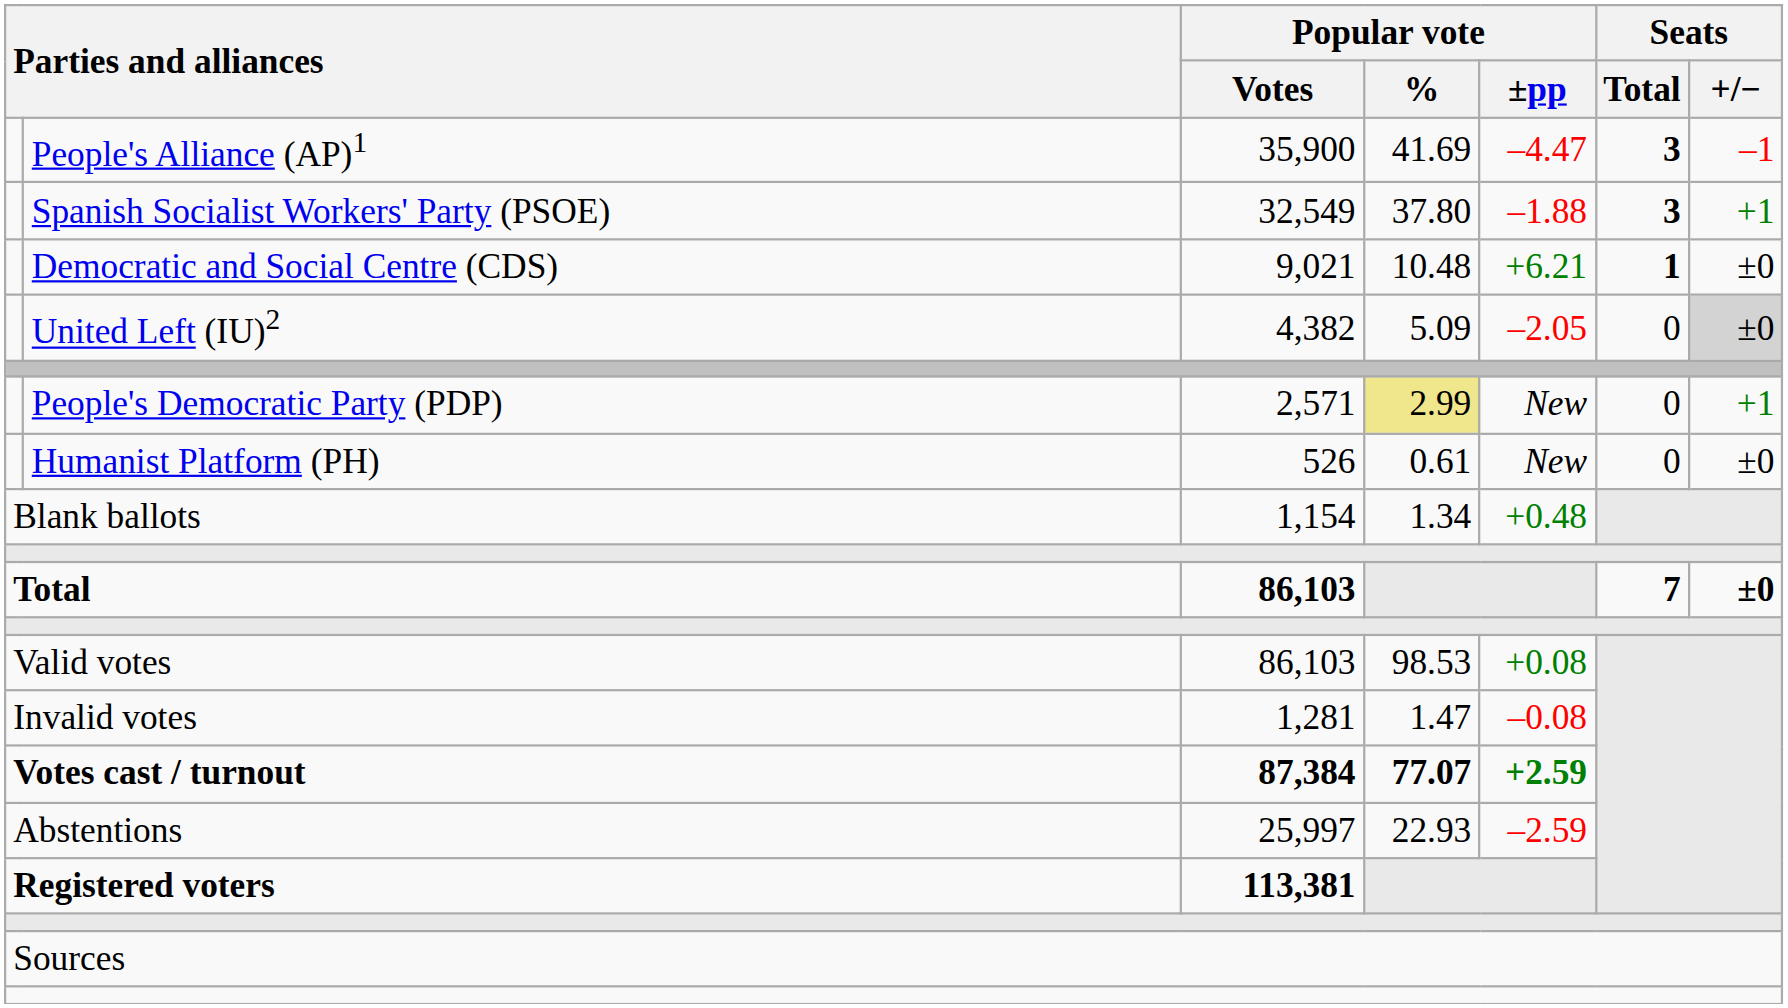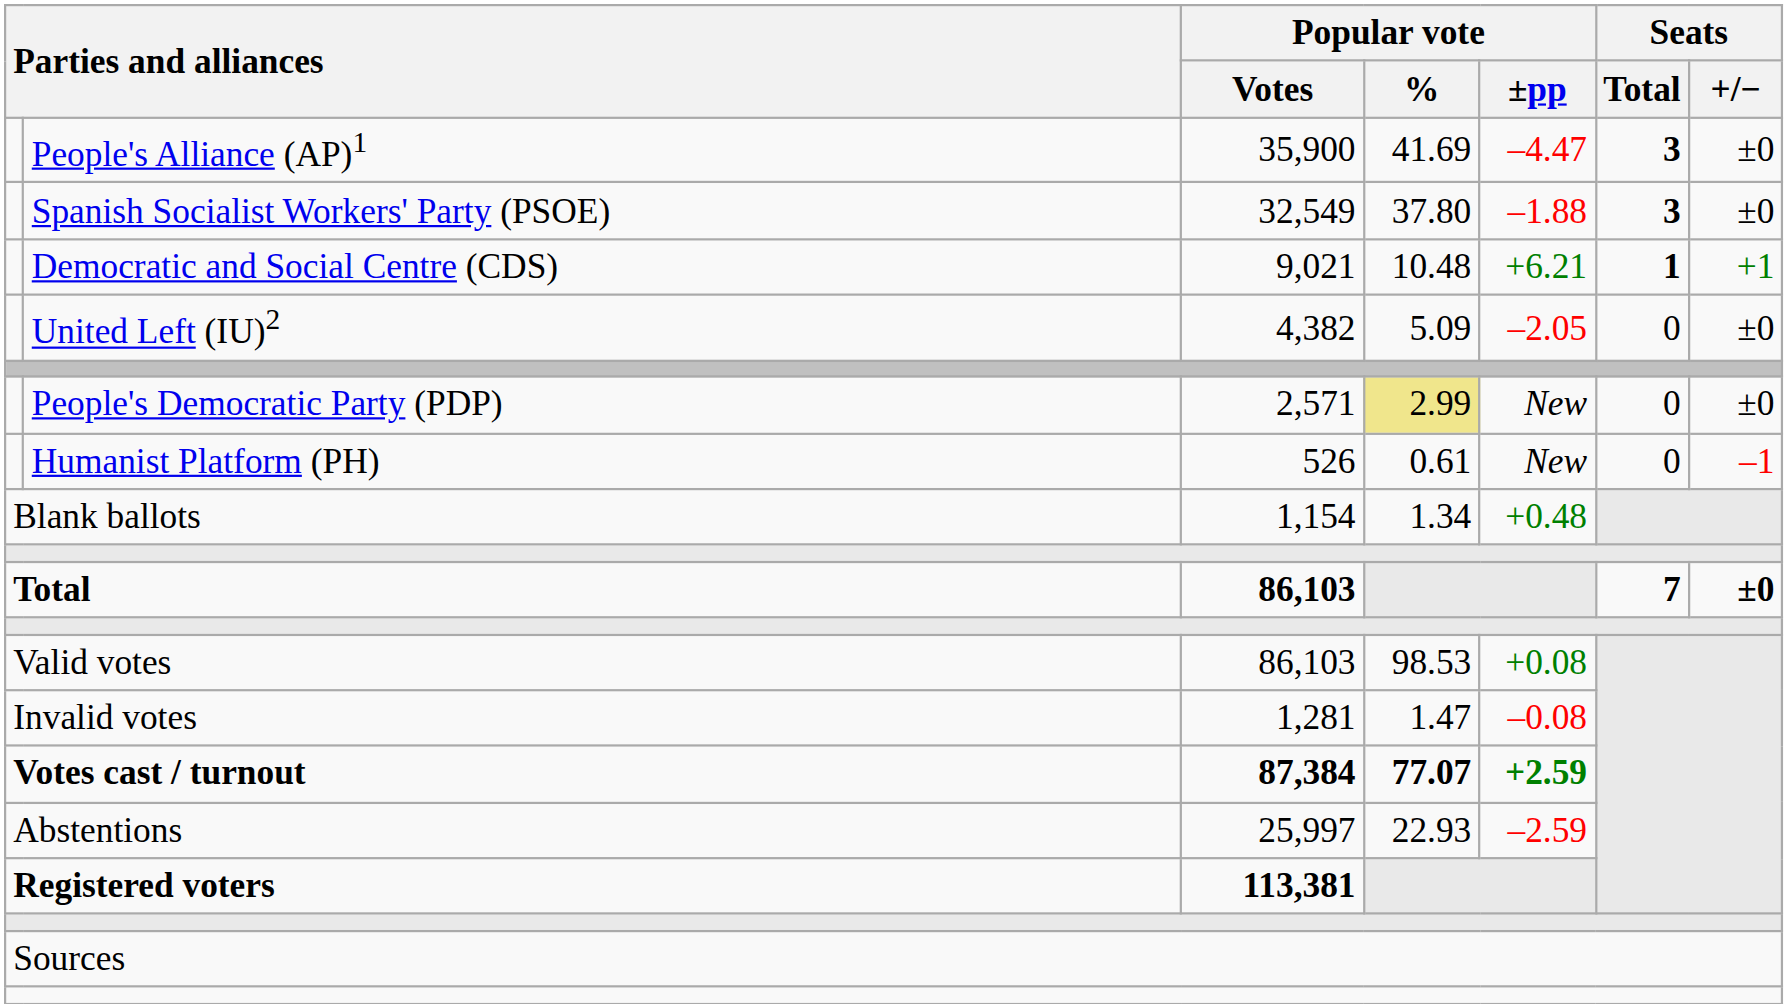(1757, 149) –1 -> (1756, 149) ±0
(1756, 210) +1 -> (1756, 210) ±0
(1756, 266) ±0 -> (1756, 266) +1
(1756, 327) lightgrey background -> (1756, 327) no background
(1756, 404) +1 -> (1756, 404) ±0
(1756, 460) ±0 -> (1757, 460) –1
